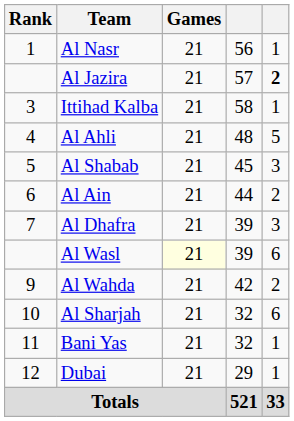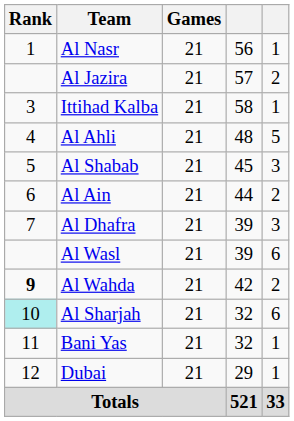(276, 78) bold -> (276, 78) normal
(194, 254) lightyellow background -> (194, 254) no background
(31, 284) normal -> (31, 284) bold
(31, 313) no background -> (31, 313) paleturquoise background
